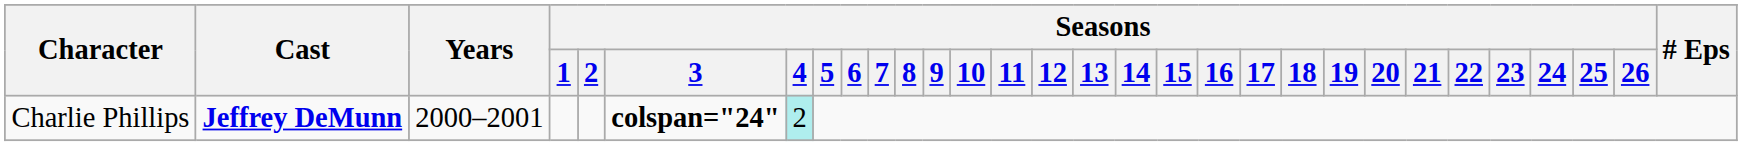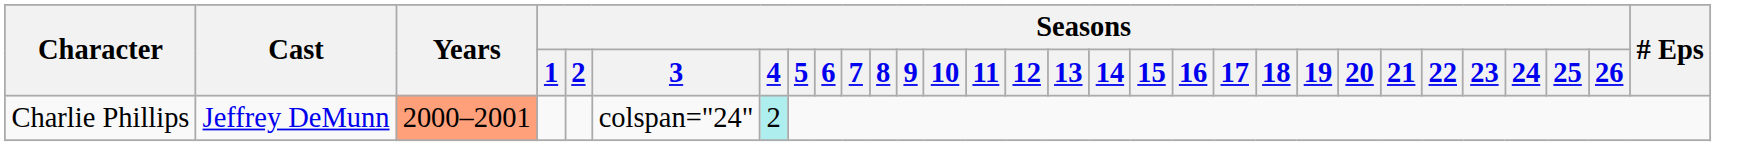(302, 117) bold -> (296, 117) normal
(479, 117) no background -> (467, 117) lightsalmon background
(695, 117) bold -> (676, 117) normal
